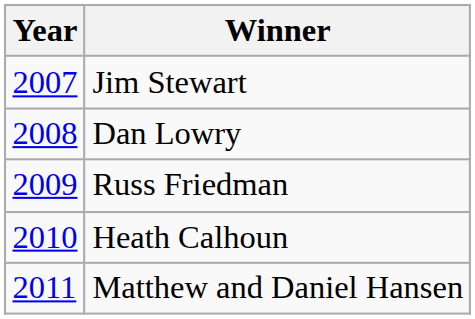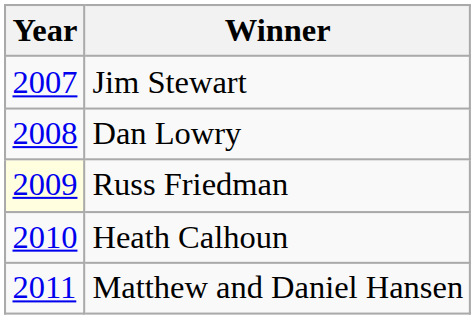(45, 184) no background -> (45, 184) lightyellow background
